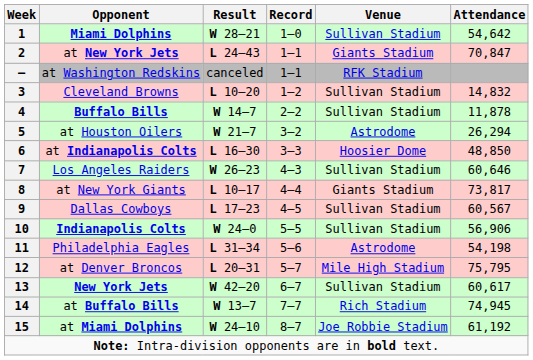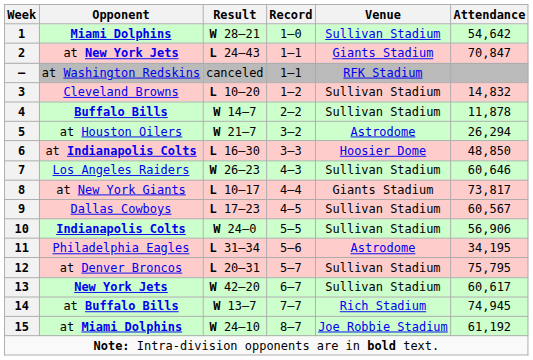(489, 248) 54,198 -> (489, 248) 34,195
(383, 268) Mile High Stadium -> (383, 268) Sullivan Stadium
